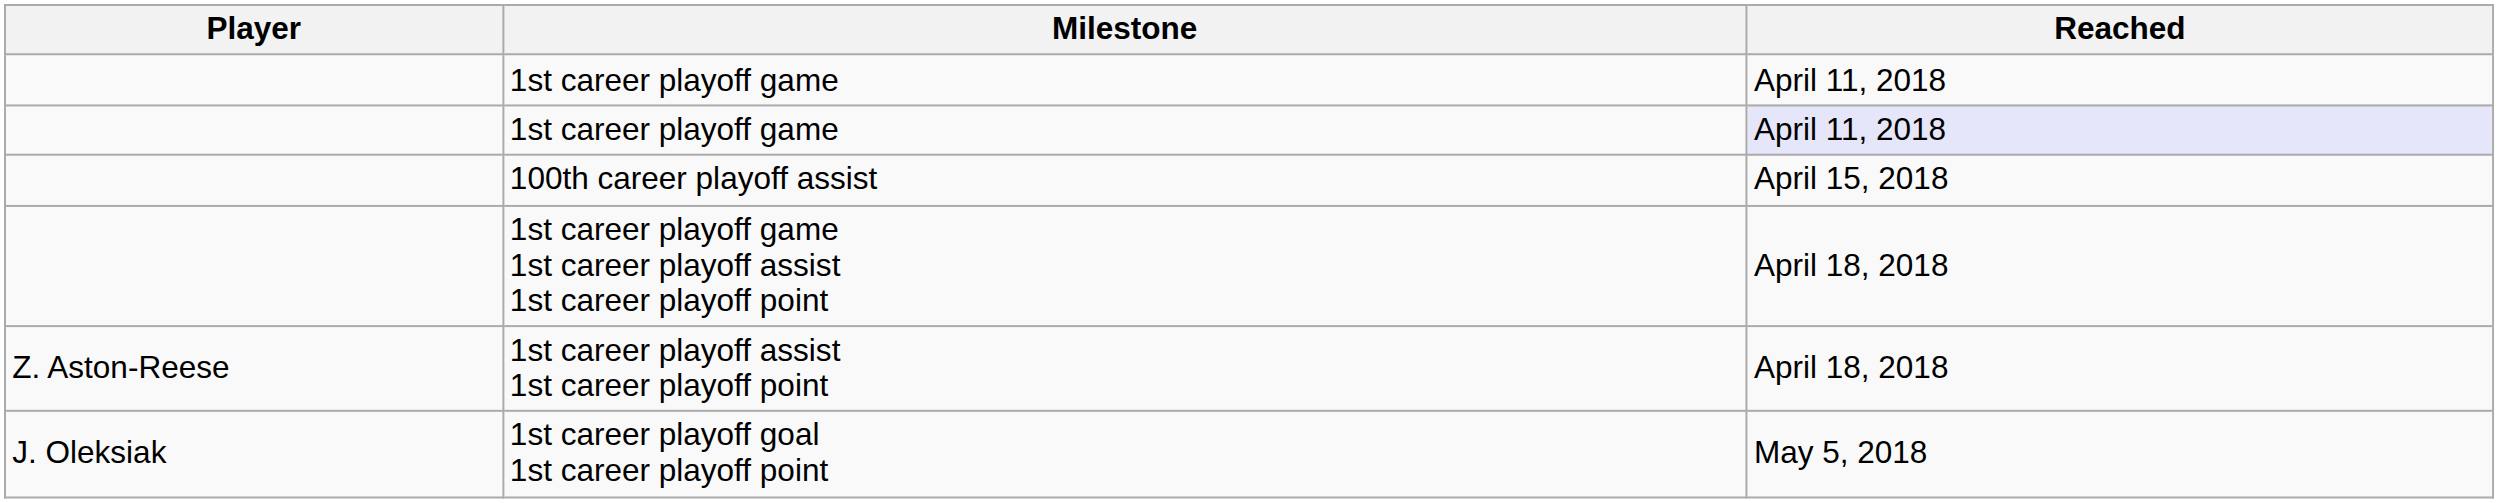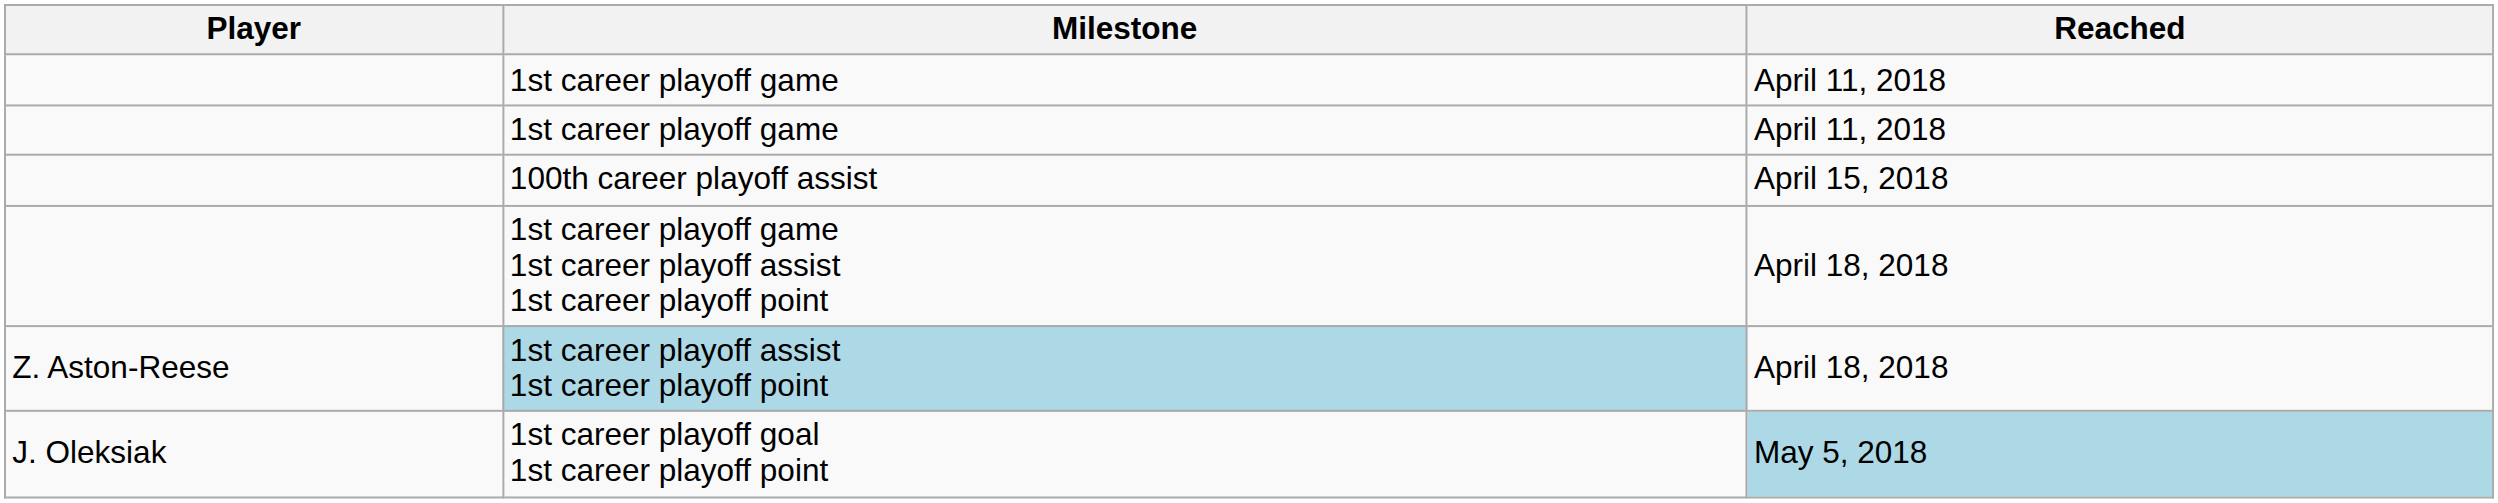(1850, 129) lavender background -> (1850, 129) no background
(675, 368) no background -> (675, 368) lightblue background
(1841, 453) no background -> (1841, 453) lightblue background
